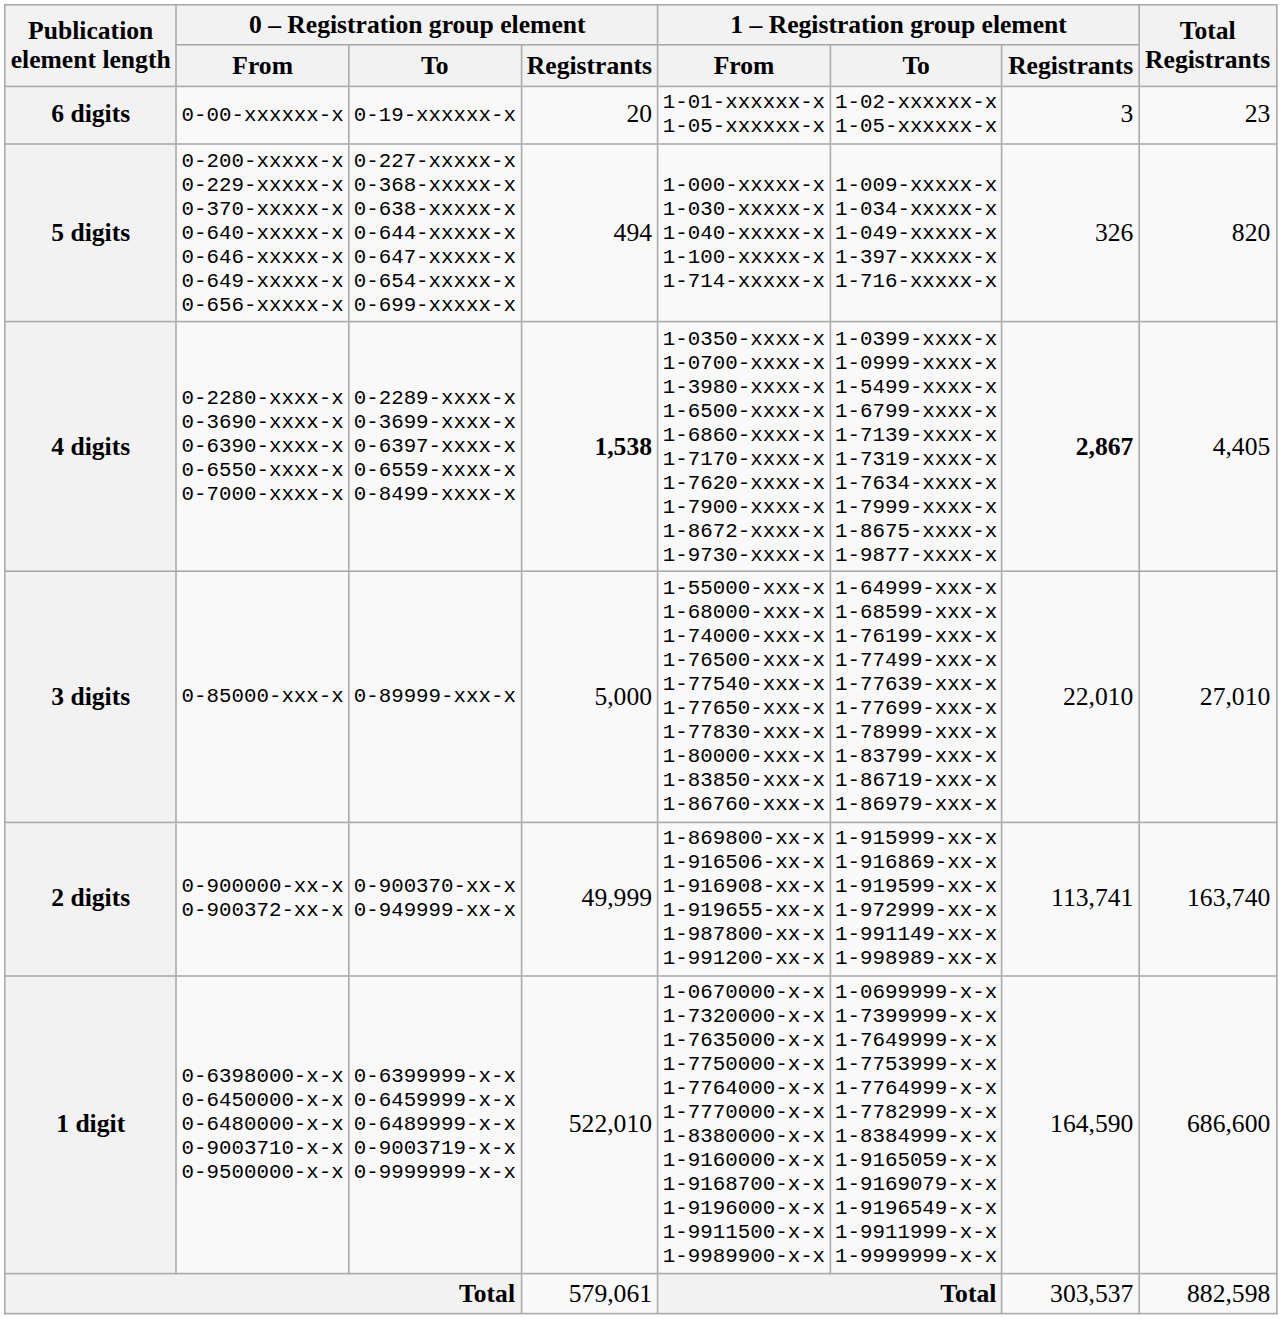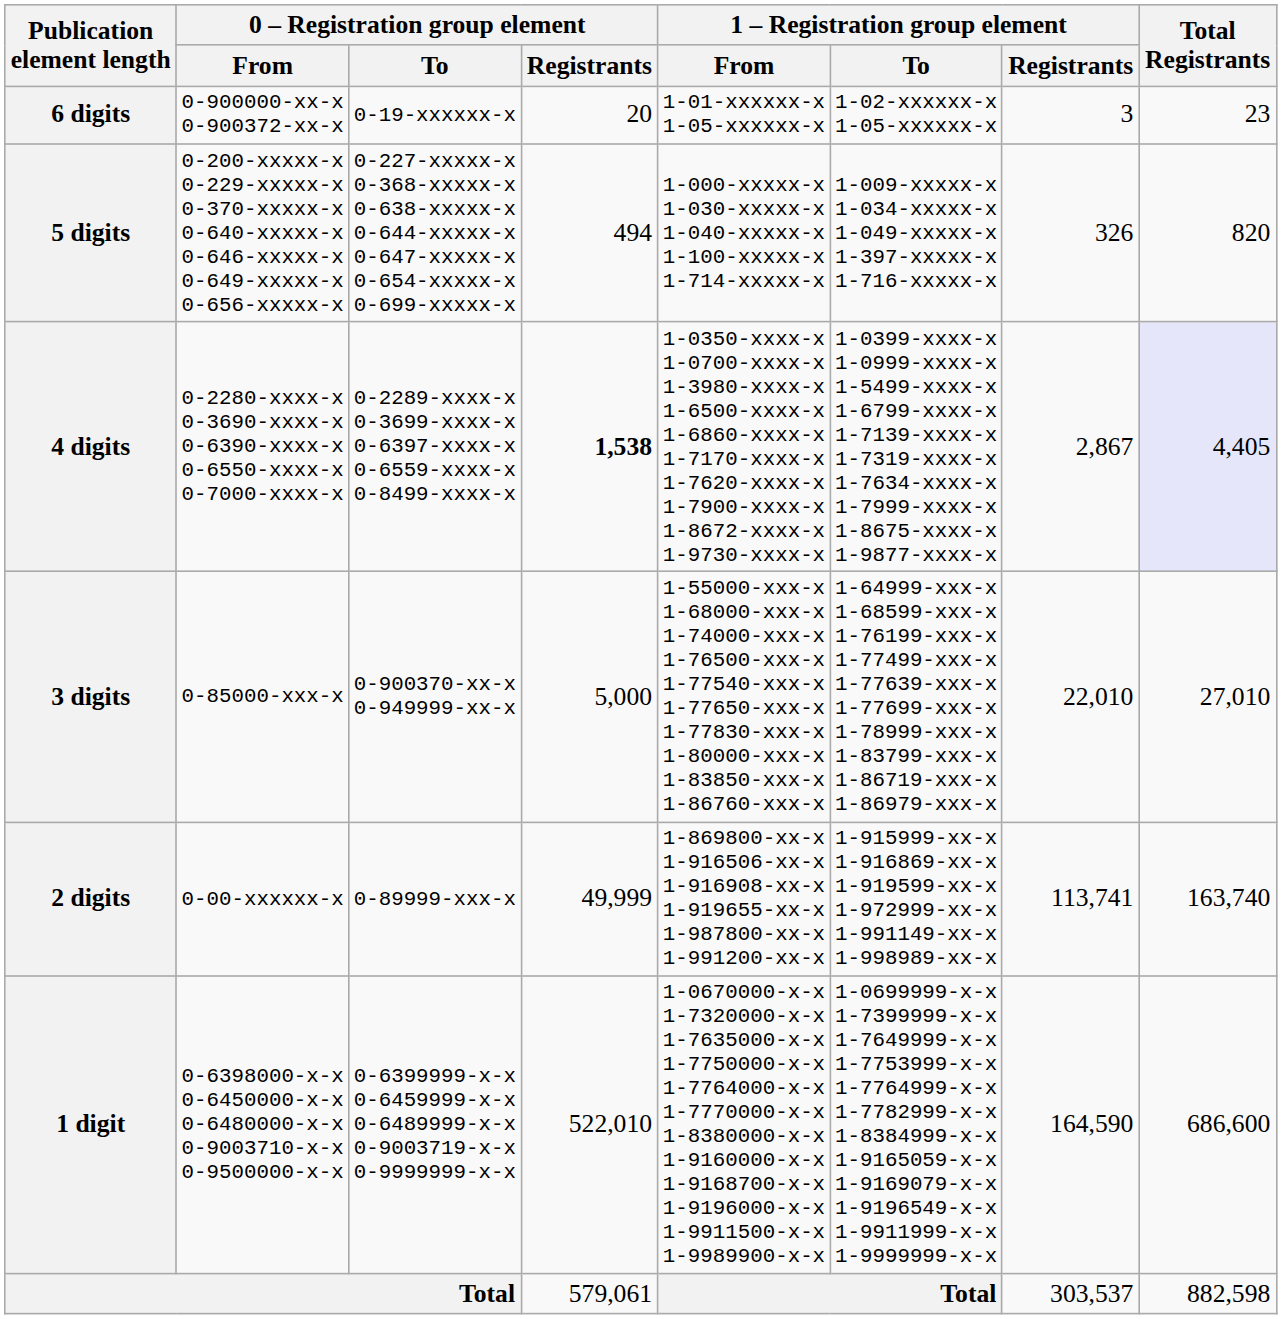(263, 115) 0-00-xxxxxx-x -> (263, 115) 0-900000-xx-x 0-900372-xx-x
(1104, 446) bold -> (1104, 446) normal
(1241, 446) no background -> (1241, 446) lavender background
(435, 697) 0-89999-xxx-x -> (435, 697) 0-900370-xx-x 0-949999-xx-x
(263, 899) 0-900000-xx-x 0-900372-xx-x -> (263, 899) 0-00-xxxxxx-x
(435, 899) 0-900370-xx-x 0-949999-xx-x -> (435, 899) 0-89999-xxx-x
